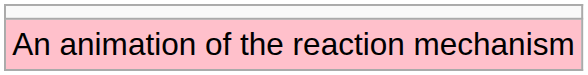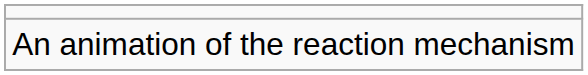(293, 44) pink background -> (293, 44) no background
